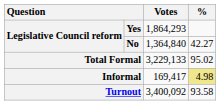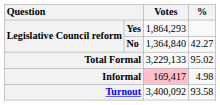(170, 76) no background -> (170, 76) pink background
(204, 76) khaki background -> (204, 76) no background
